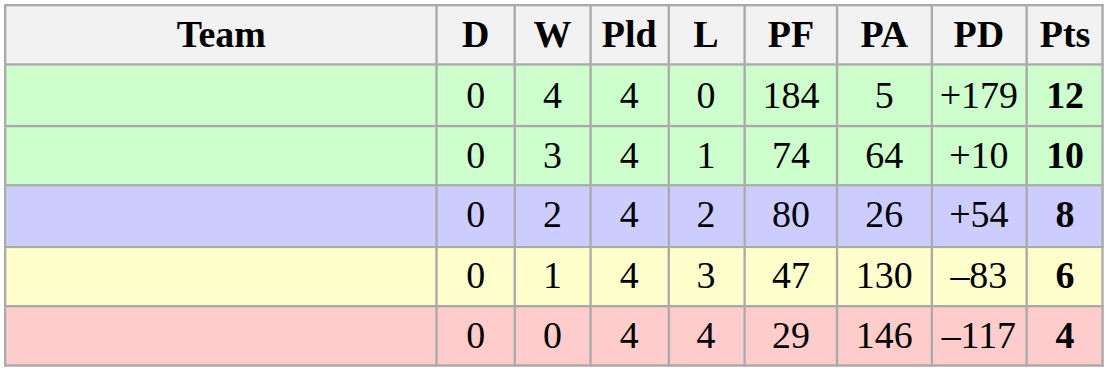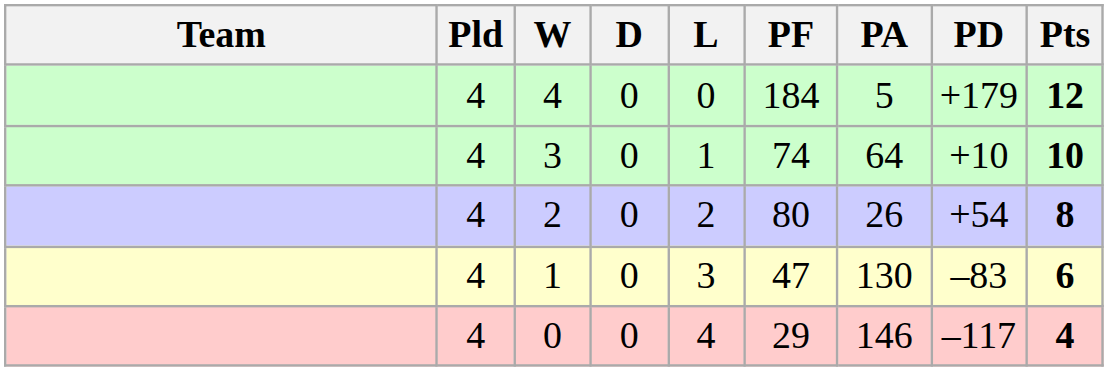columns swapped: (629, 34) <-> (476, 34)
